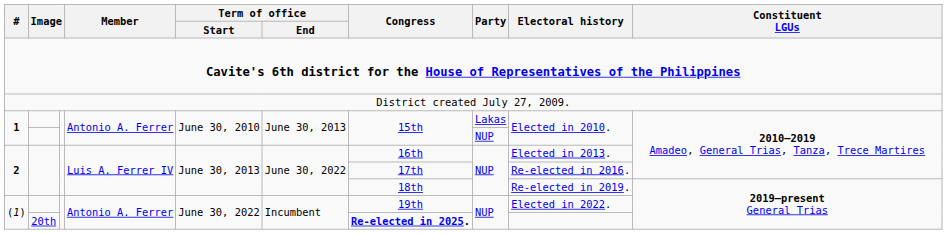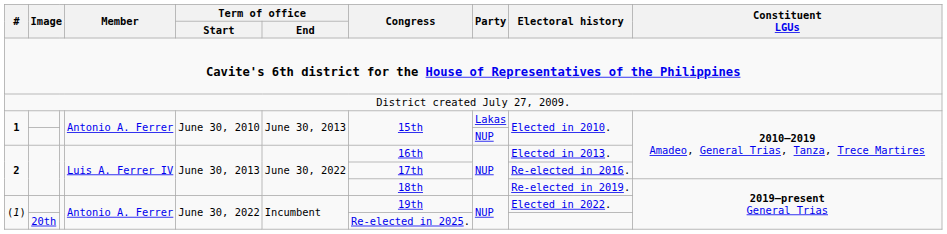(410, 221) bold -> (410, 221) normal
